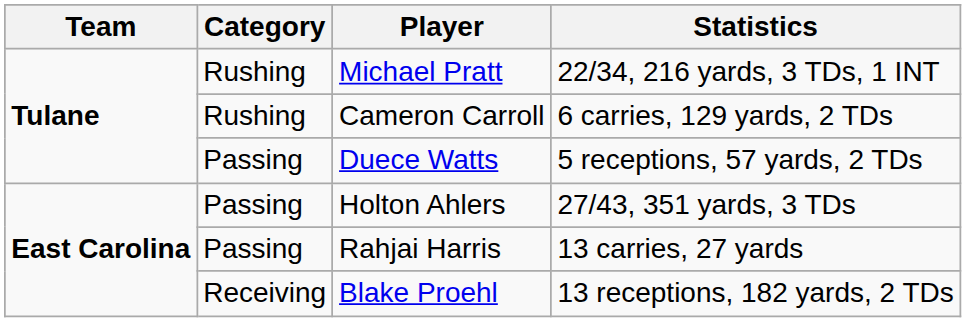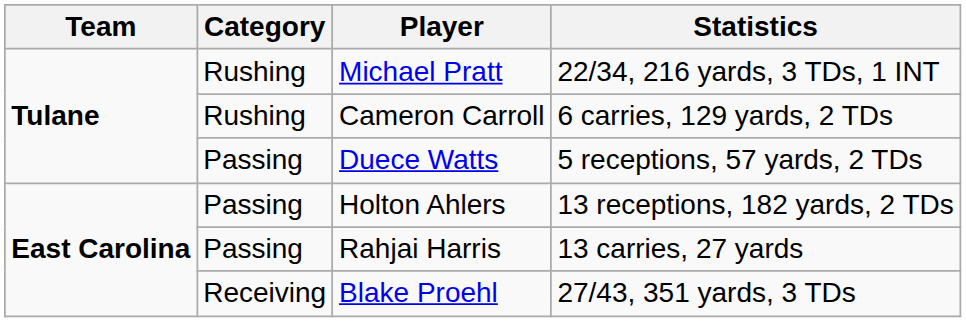(707, 204) 27/43, 351 yards, 3 TDs -> (756, 204) 13 receptions, 182 yards, 2 TDs
(756, 293) 13 receptions, 182 yards, 2 TDs -> (707, 293) 27/43, 351 yards, 3 TDs
